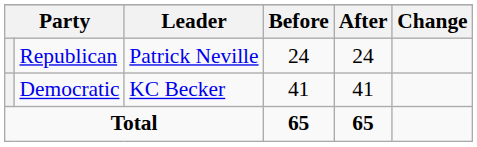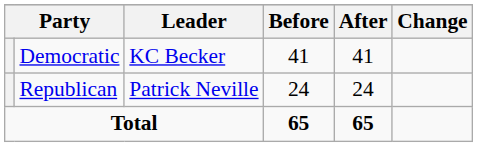rows swapped: (69, 89) <-> (68, 55)
